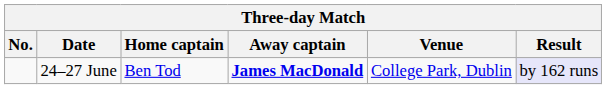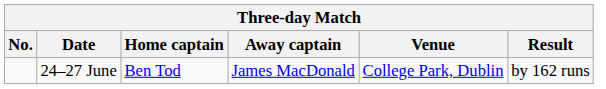(297, 70) bold -> (293, 70) normal
(559, 70) lavender background -> (550, 70) no background
